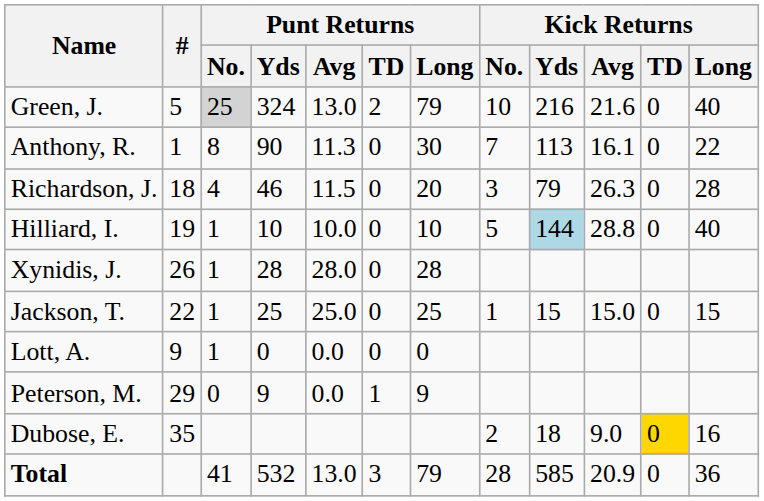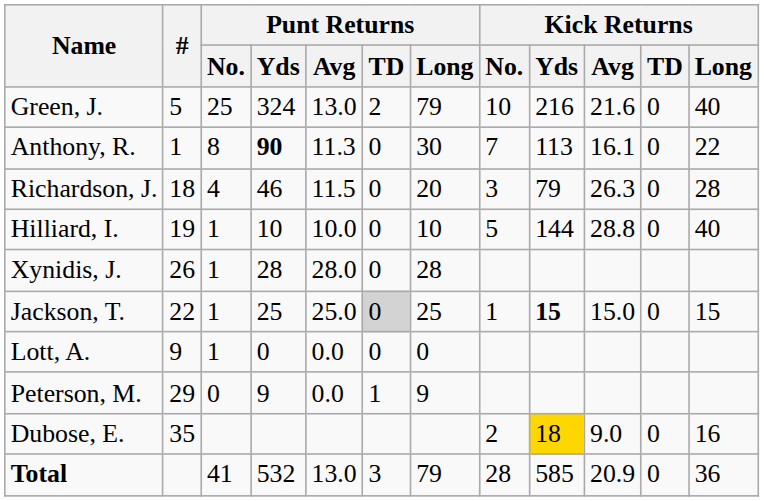(220, 106) lightgrey background -> (220, 106) no background
(270, 147) normal -> (270, 147) bold
(554, 229) lightblue background -> (554, 229) no background
(375, 310) no background -> (375, 310) lightgrey background
(548, 310) normal -> (548, 310) bold
(548, 433) no background -> (548, 433) gold background
(653, 433) gold background -> (653, 433) no background
